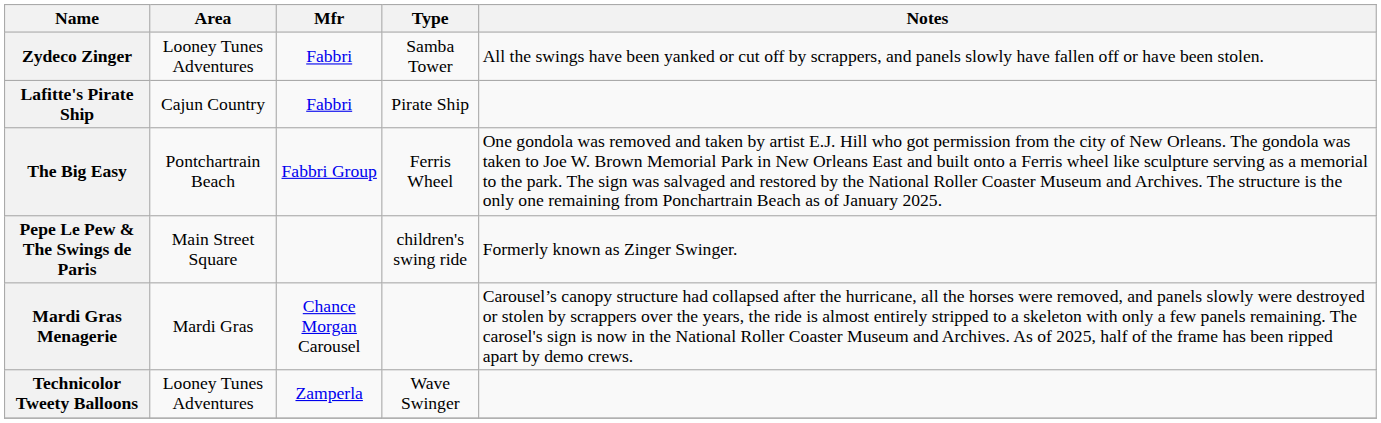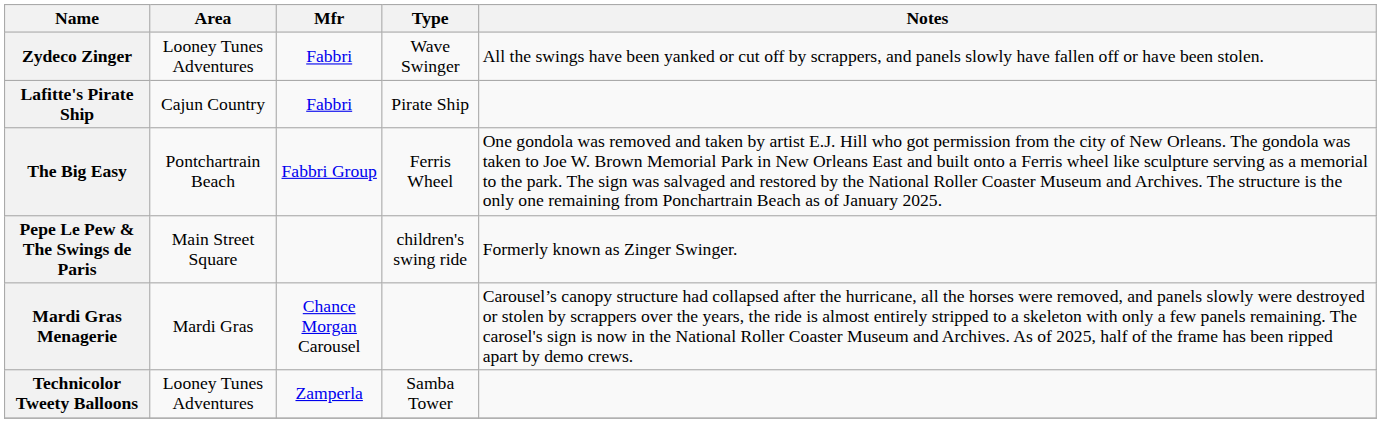(430, 56) Samba Tower -> (430, 56) Wave Swinger
(430, 393) Wave Swinger -> (430, 393) Samba Tower
